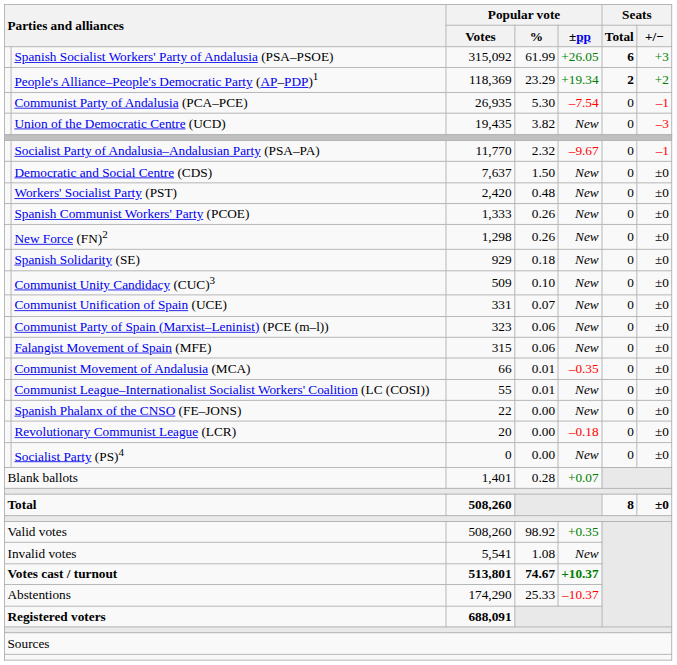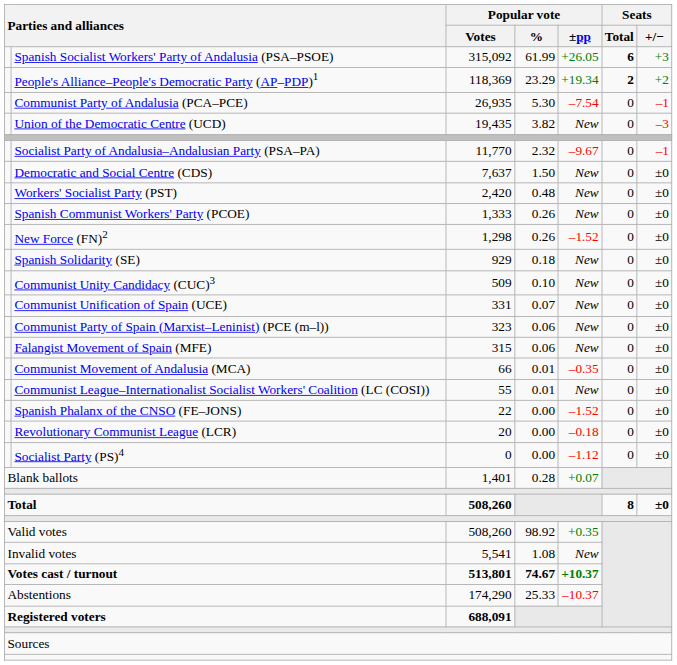(587, 237) New -> (584, 237) –1.52
(587, 411) New -> (584, 411) –1.52
(587, 454) New -> (584, 454) –1.12
